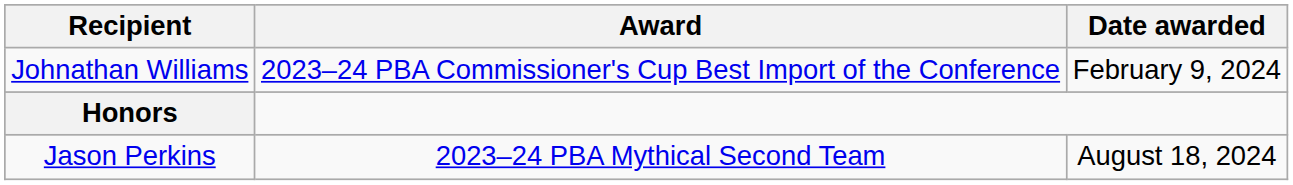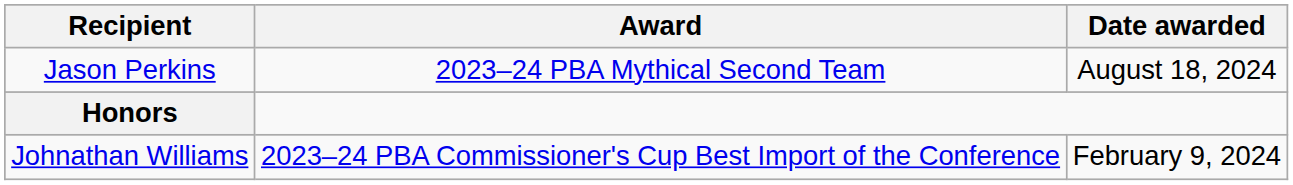rows swapped: (130, 69) <-> (130, 156)
